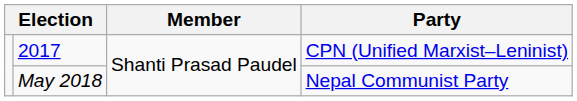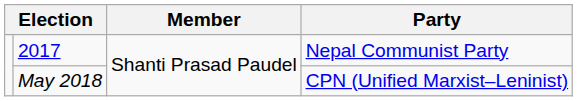(437, 50) CPN (Unified Marxist–Leninist) -> (407, 50) Nepal Communist Party
(407, 80) Nepal Communist Party -> (437, 80) CPN (Unified Marxist–Leninist)
